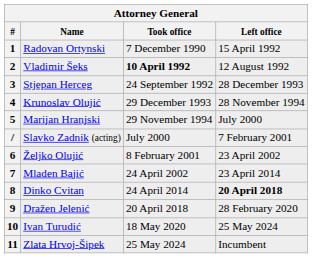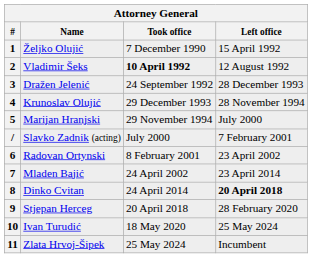(64, 48) Radovan Ortynski -> (53, 48) Željko Olujić
(58, 84) Stjepan Herceg -> (56, 84) Dražen Jelenić
(53, 155) Željko Olujić -> (64, 155) Radovan Ortynski
(56, 208) Dražen Jelenić -> (58, 208) Stjepan Herceg
